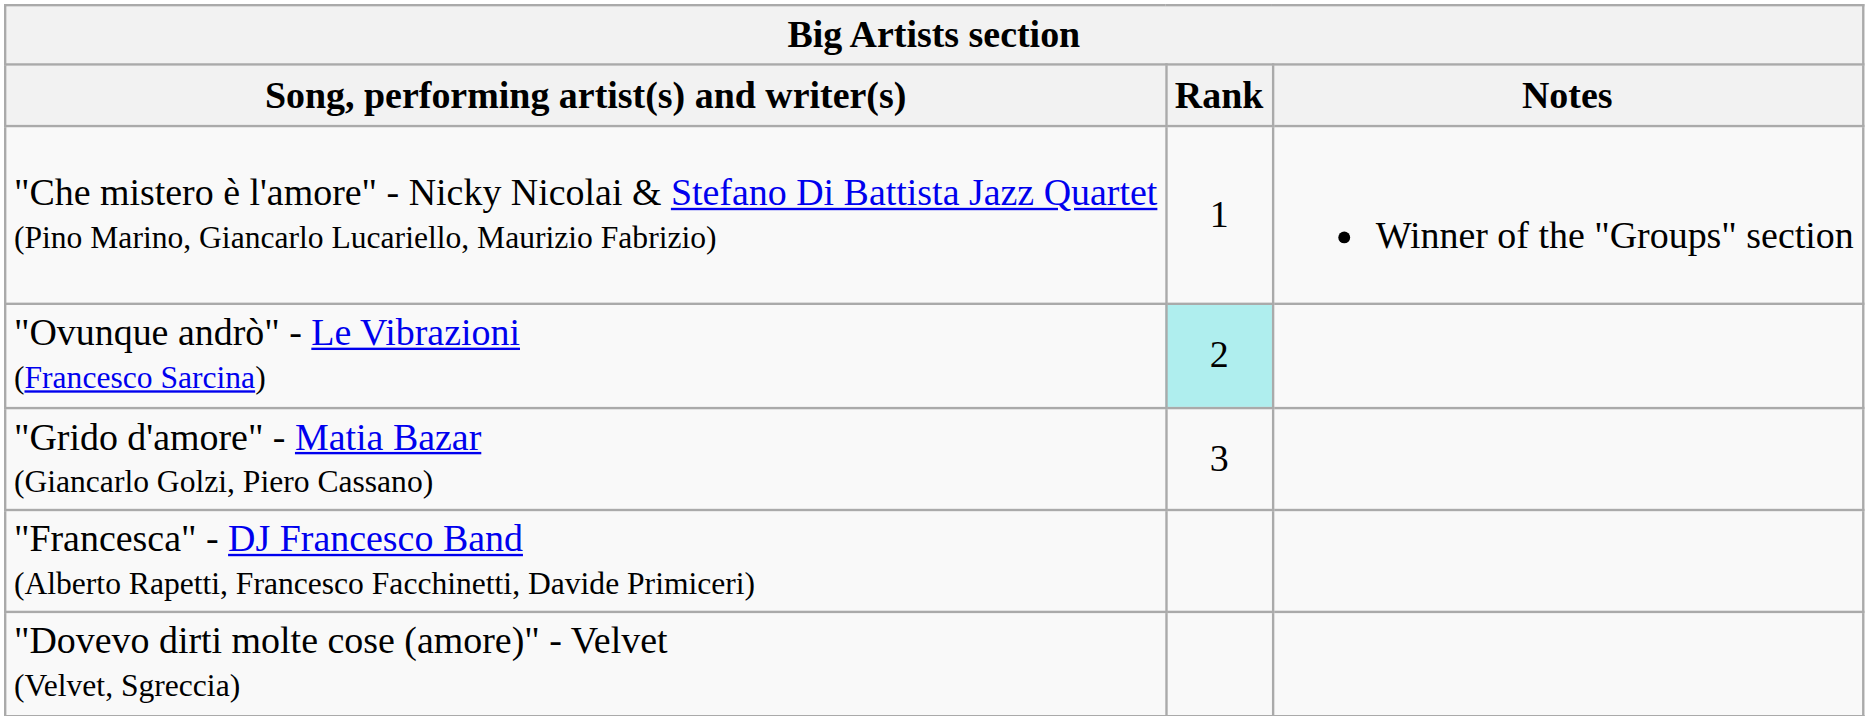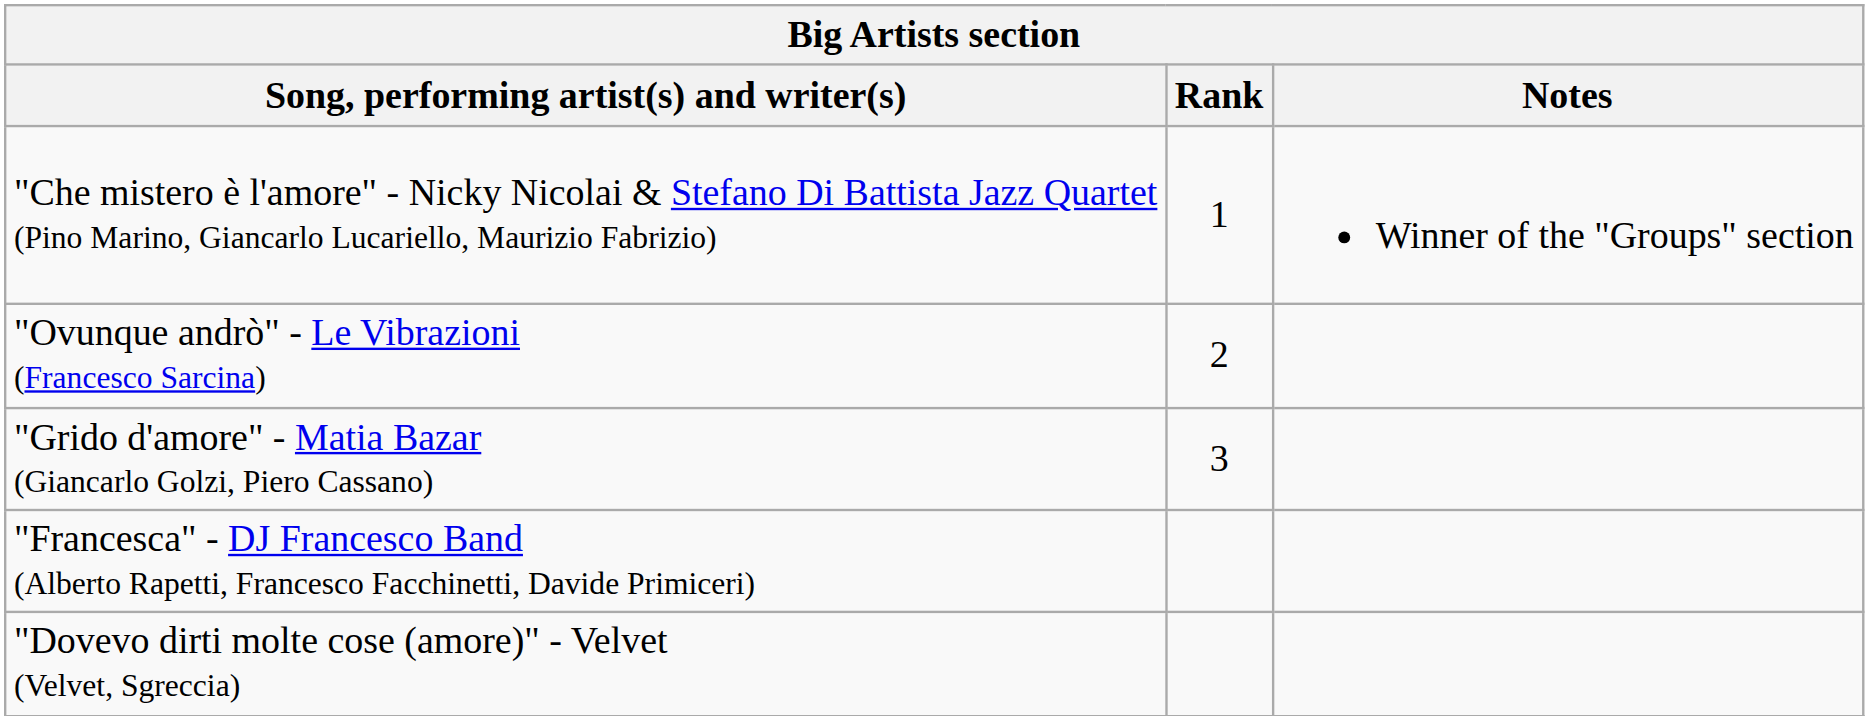(1219, 354) paleturquoise background -> (1219, 354) no background
